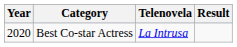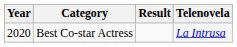columns swapped: (165, 13) <-> (213, 13)
